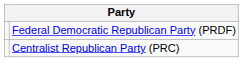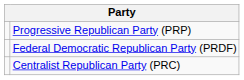+ row: (102, 30)
